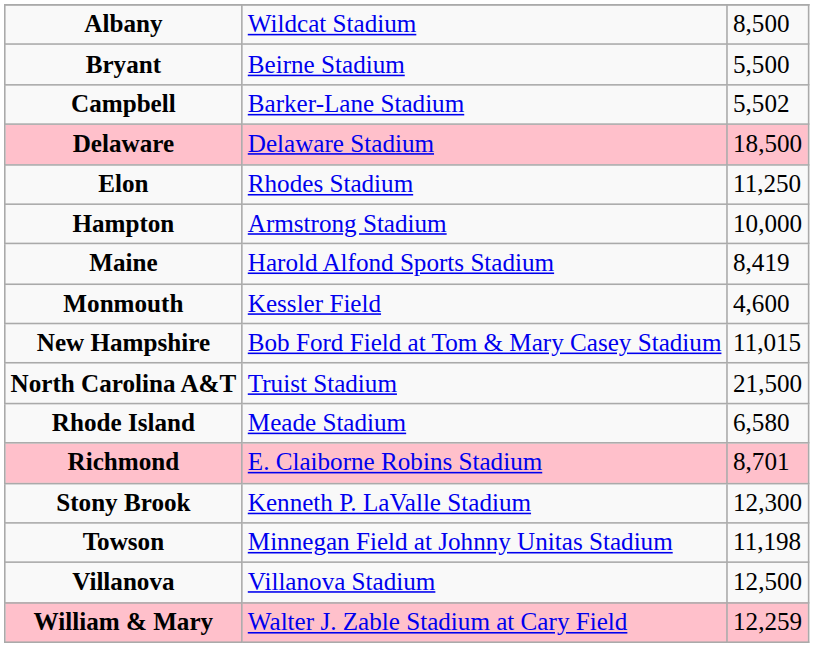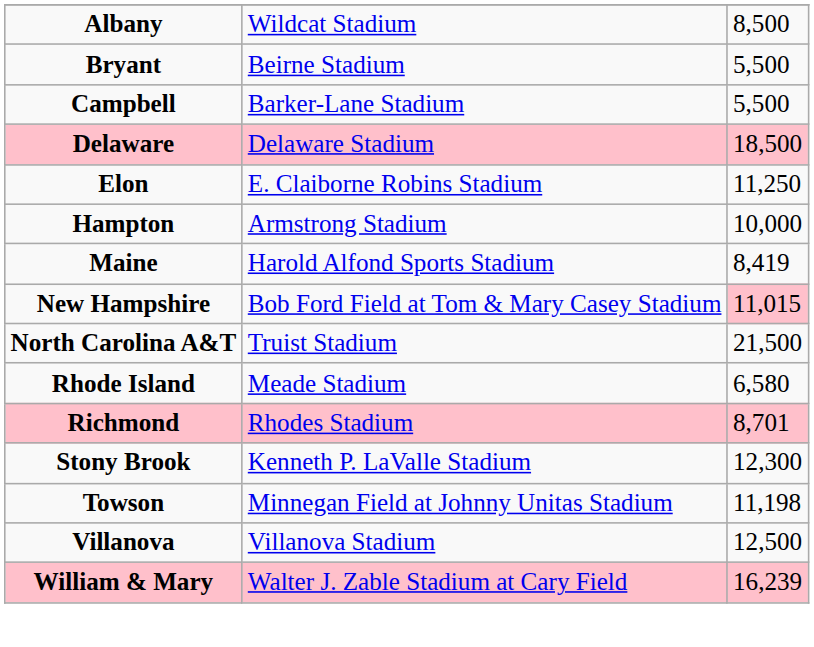(761, 104) 5,502 -> (761, 104) 5,500
(330, 183) Rhodes Stadium -> (395, 183) E. Claiborne Robins Stadium
- row: (123, 303)
(767, 343) no background -> (767, 303) pink background
(395, 462) E. Claiborne Robins Stadium -> (330, 422) Rhodes Stadium
(768, 622) 12,259 -> (768, 582) 16,239
